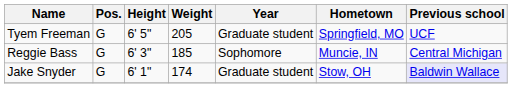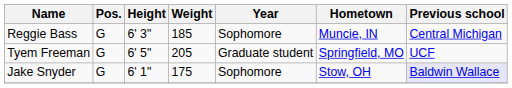rows swapped: (42, 53) <-> (49, 33)
(182, 72) 174 -> (182, 72) 175
(266, 72) Graduate student -> (250, 72) Sophomore
